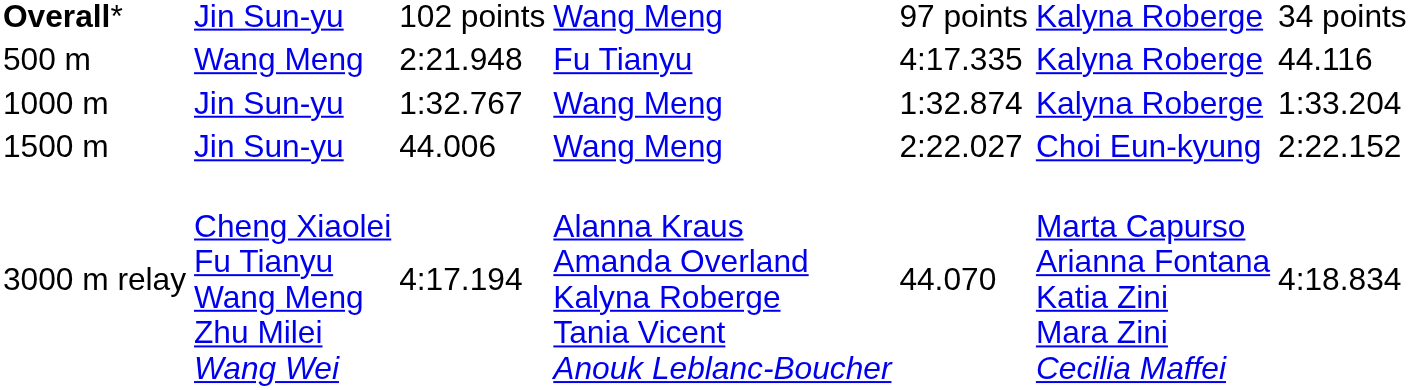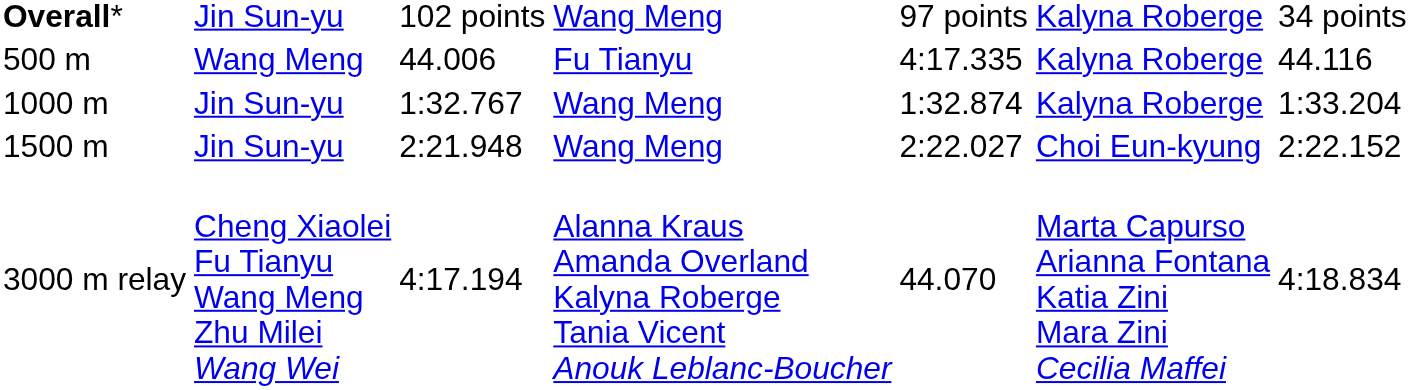(461, 59) 2:21.948 -> (448, 59) 44.006
(448, 146) 44.006 -> (461, 146) 2:21.948
